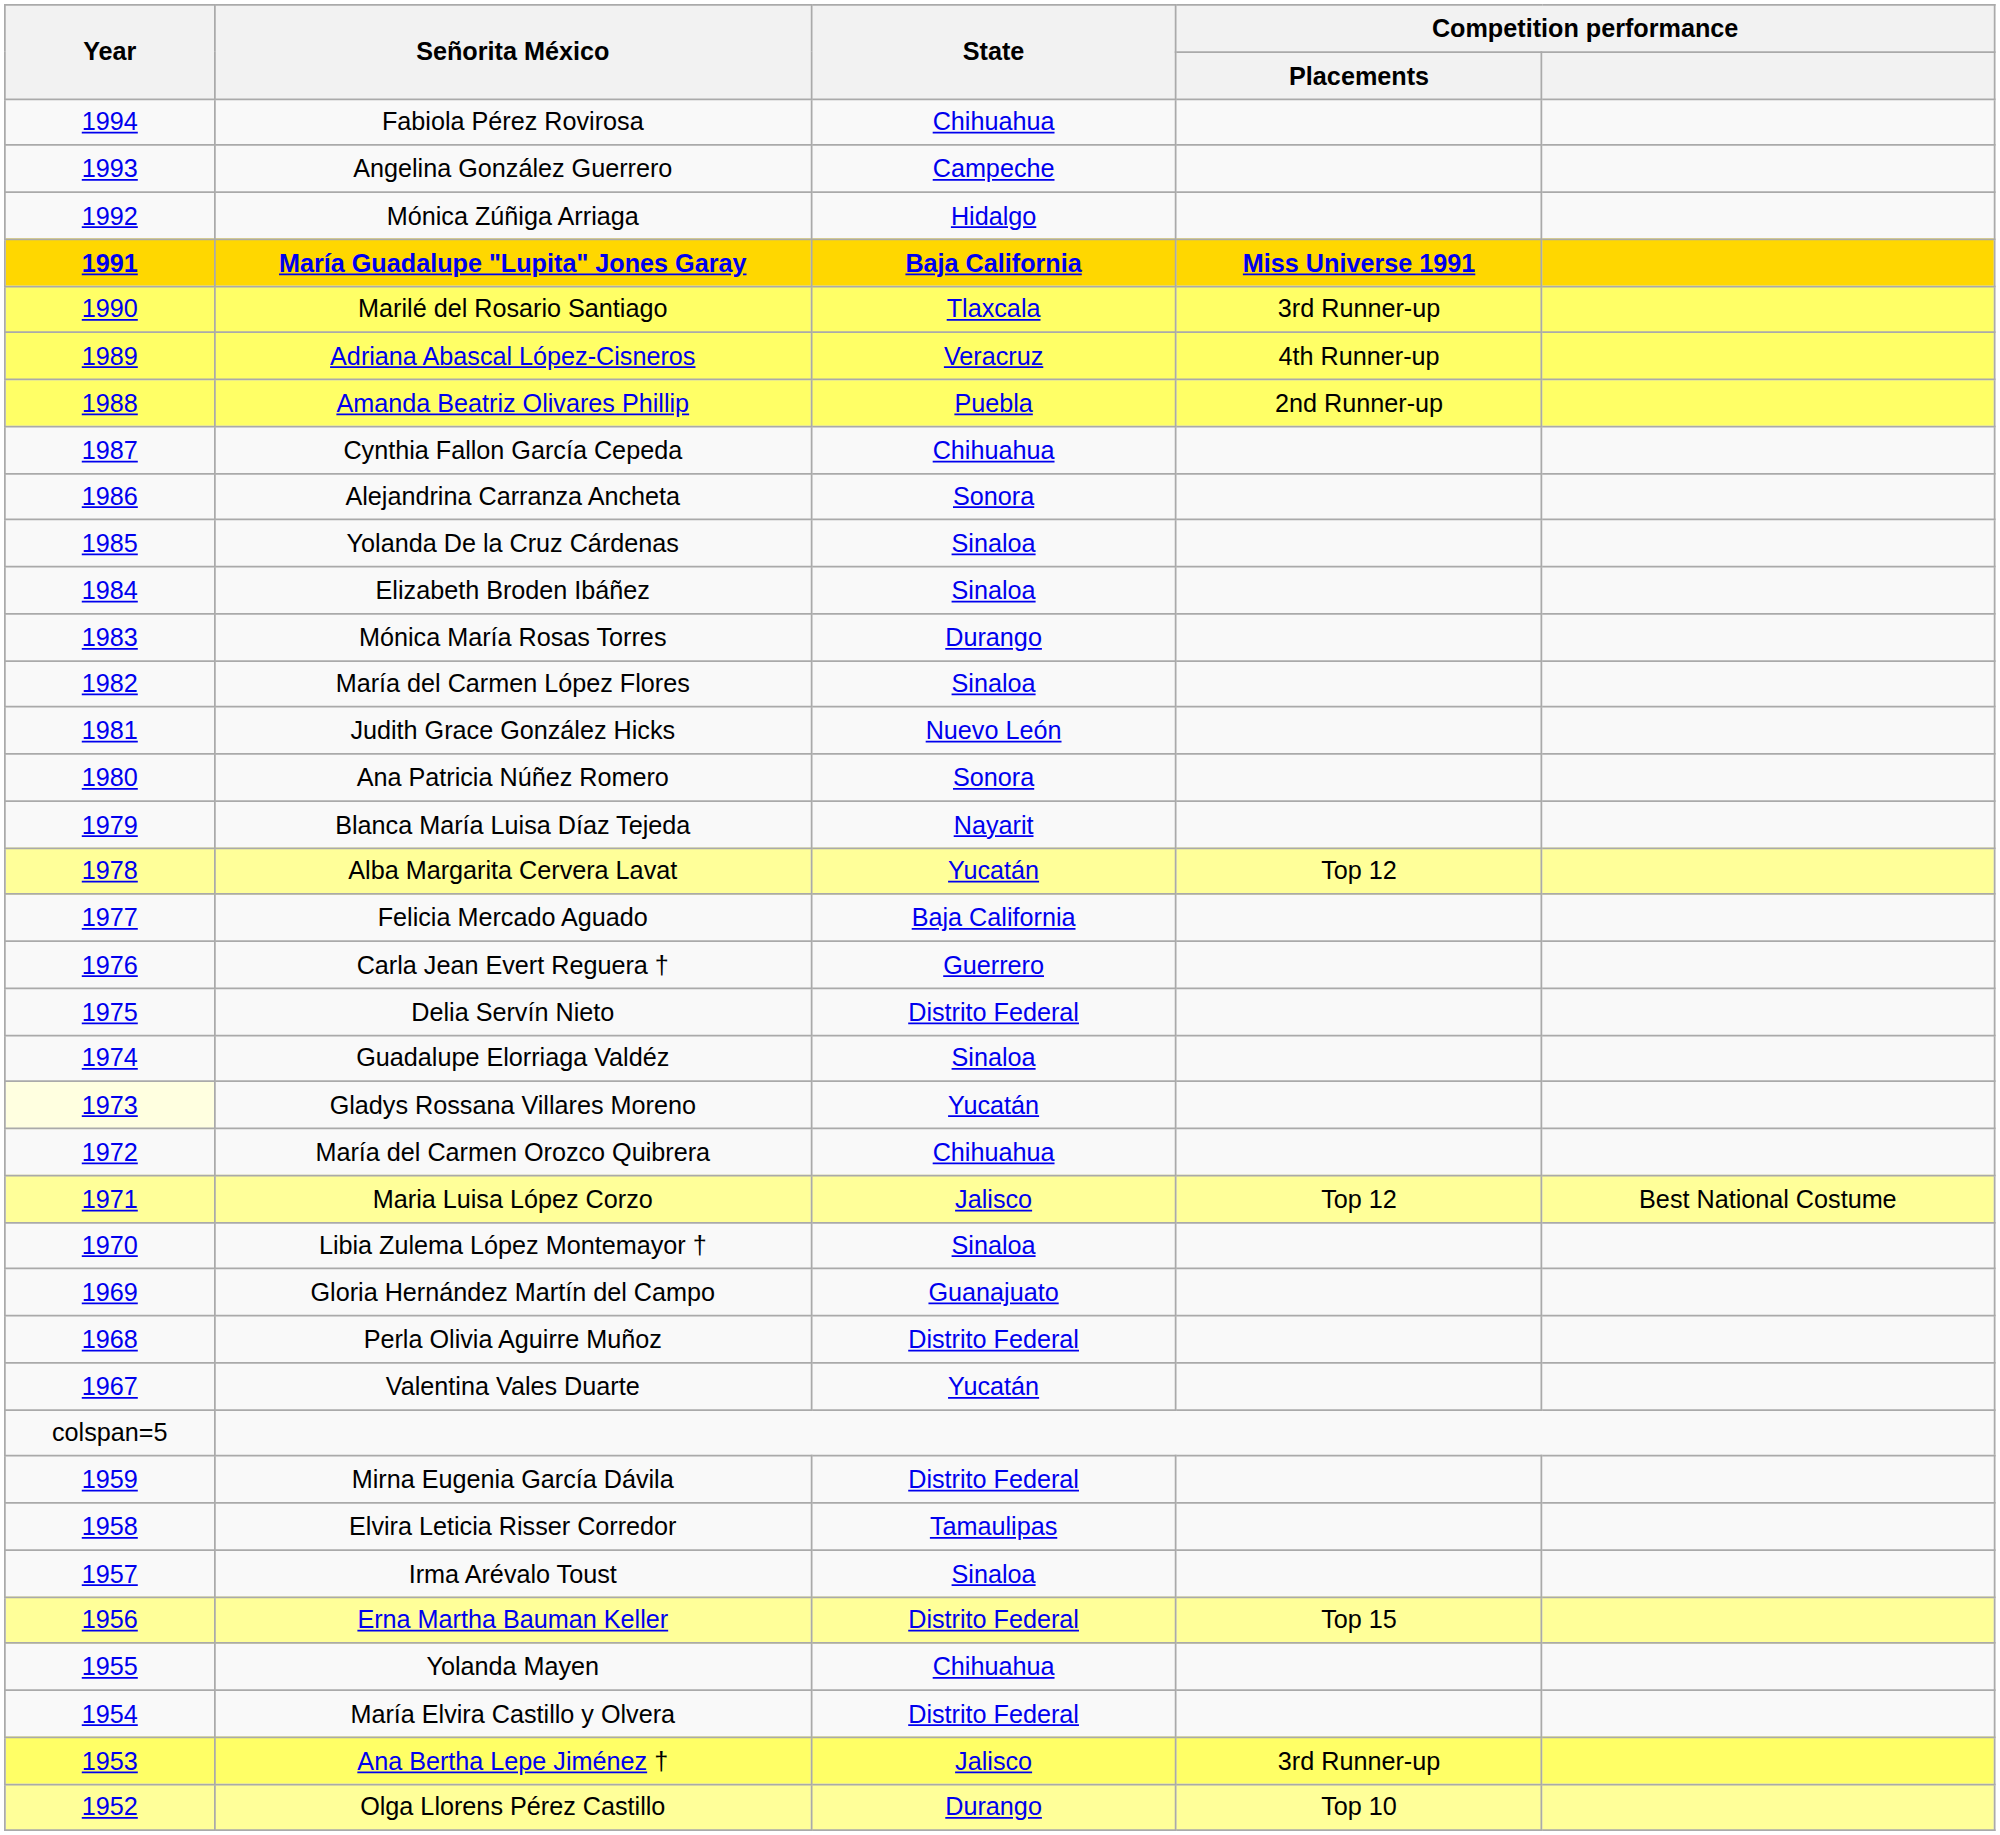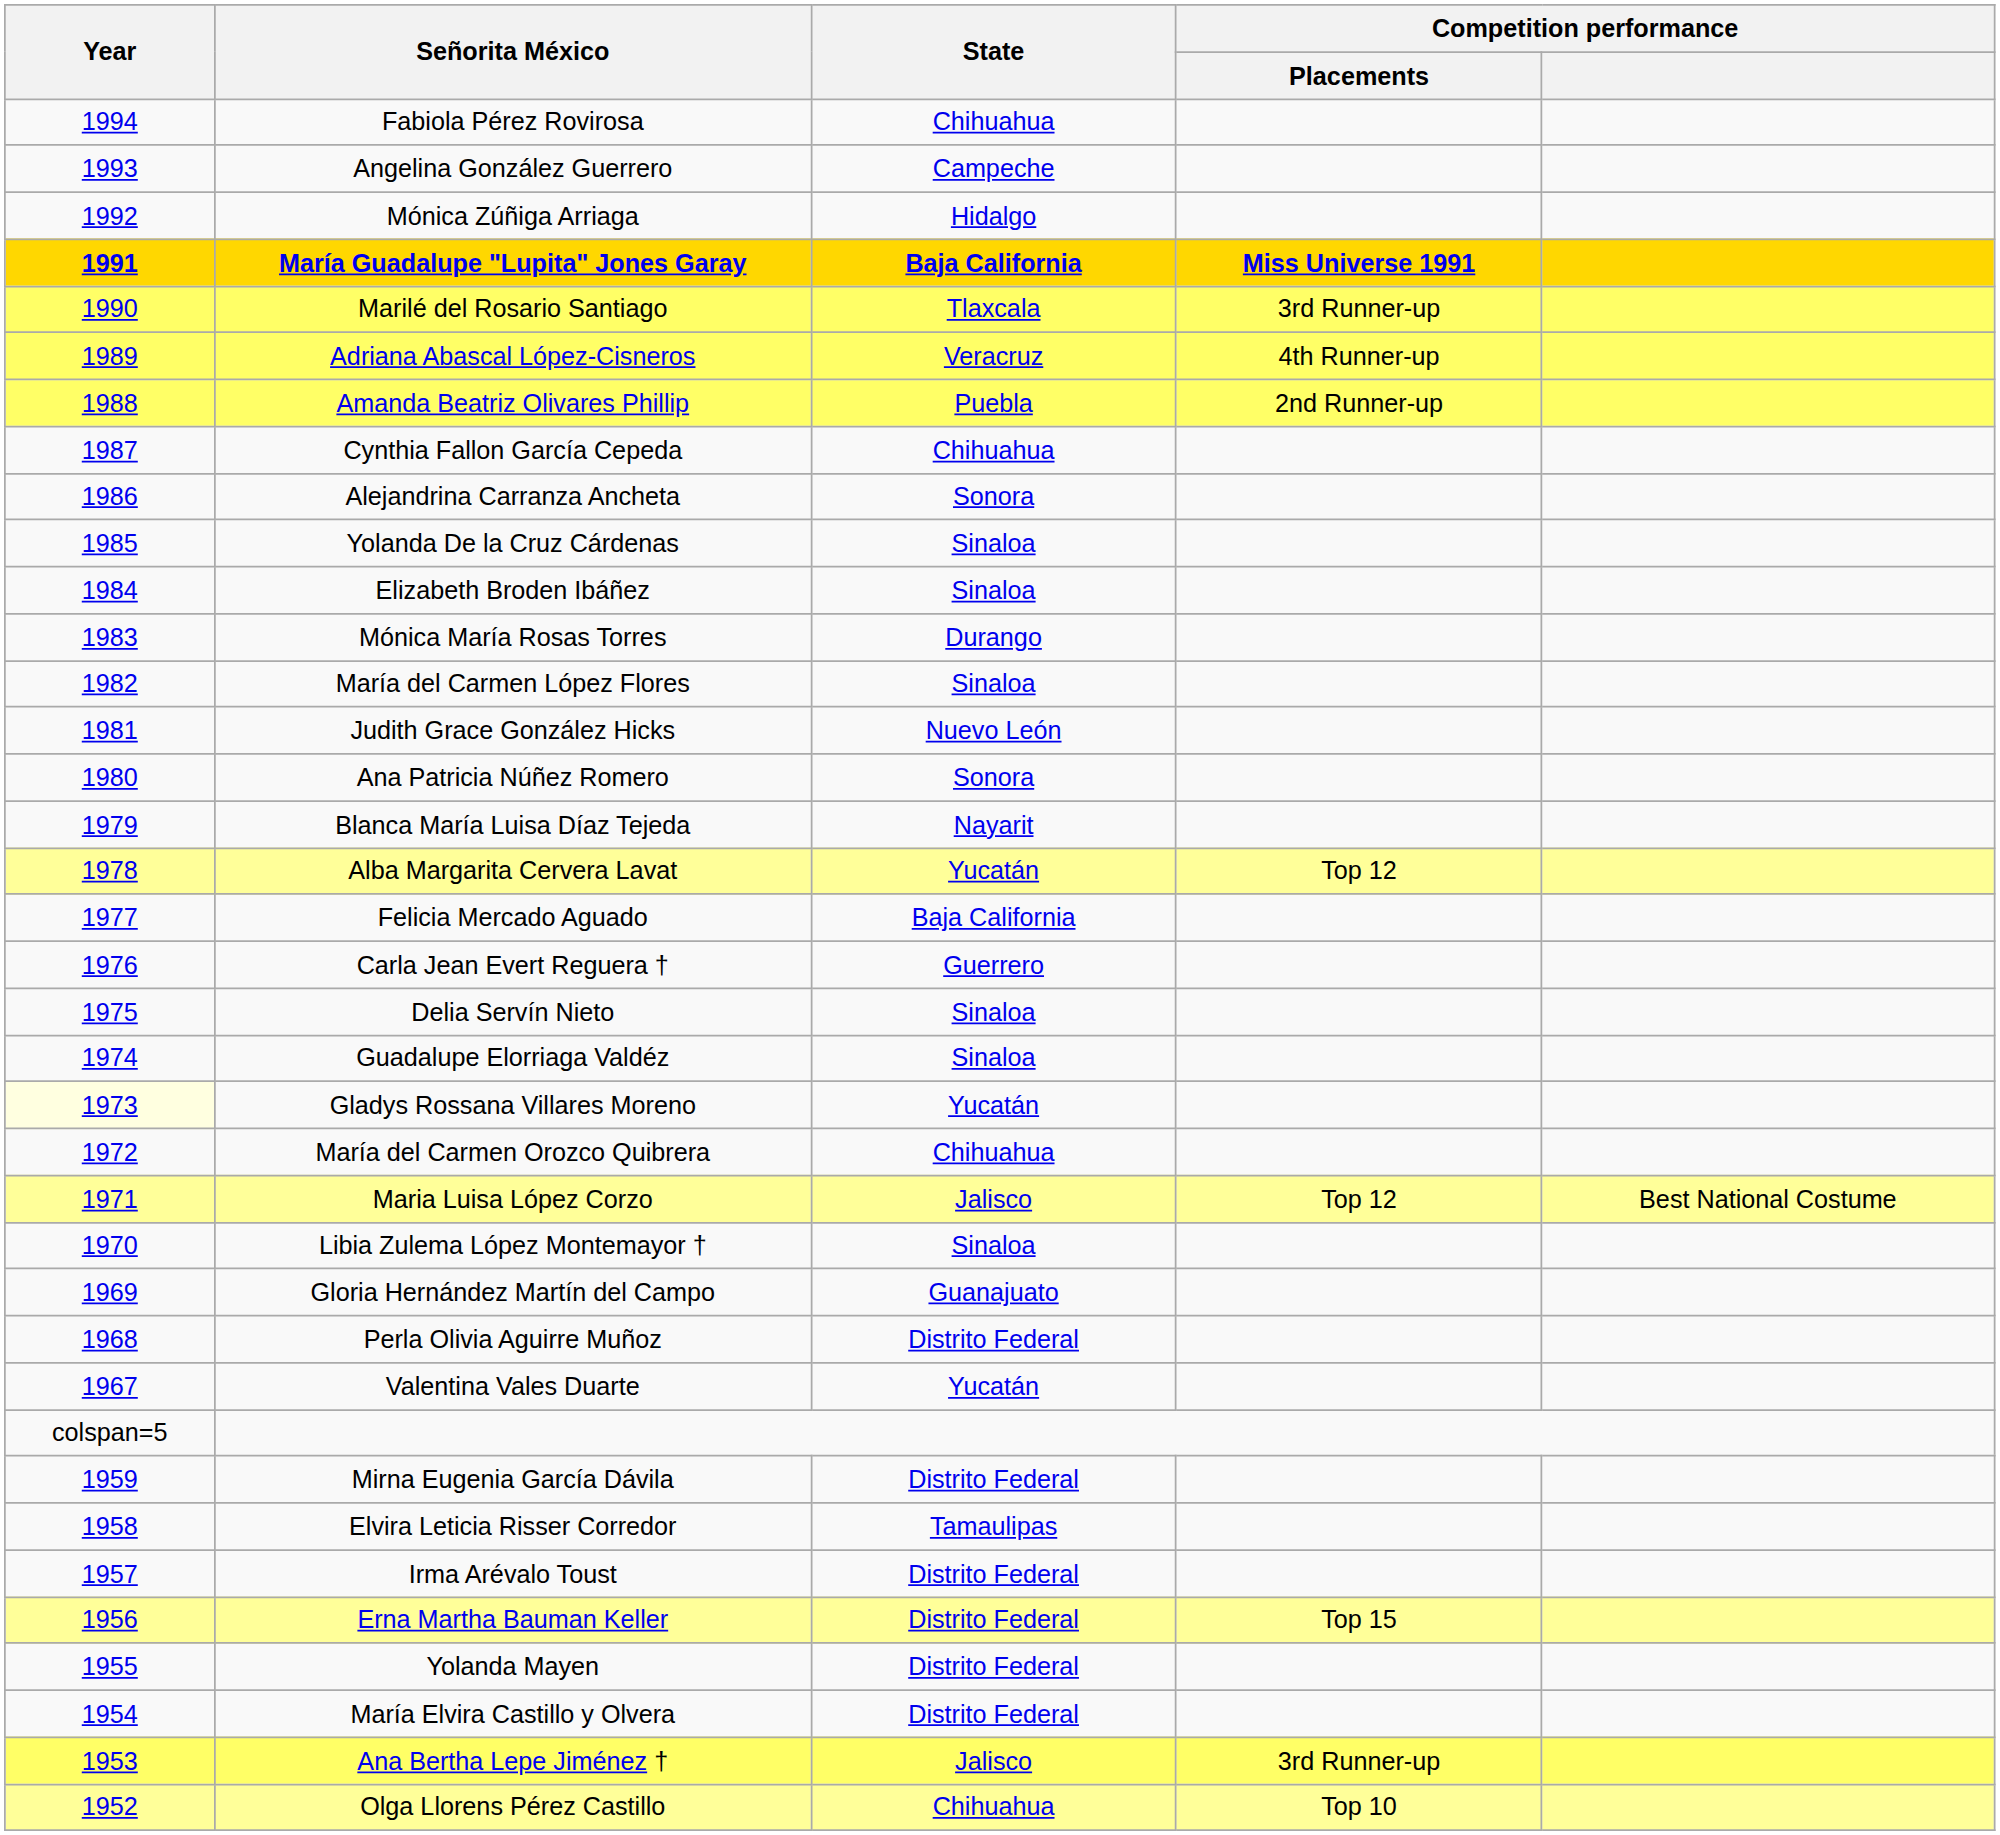(994, 1012) Distrito Federal -> (994, 1012) Sinaloa
(994, 1573) Sinaloa -> (994, 1573) Distrito Federal
(994, 1667) Chihuahua -> (994, 1667) Distrito Federal
(994, 1808) Durango -> (994, 1808) Chihuahua
